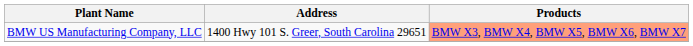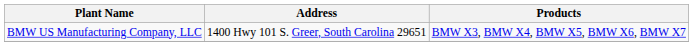(559, 32) lightsalmon background -> (559, 32) no background
